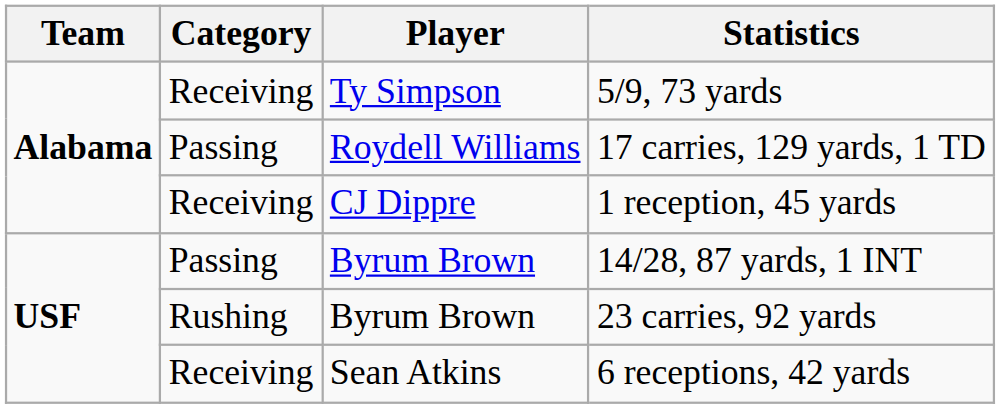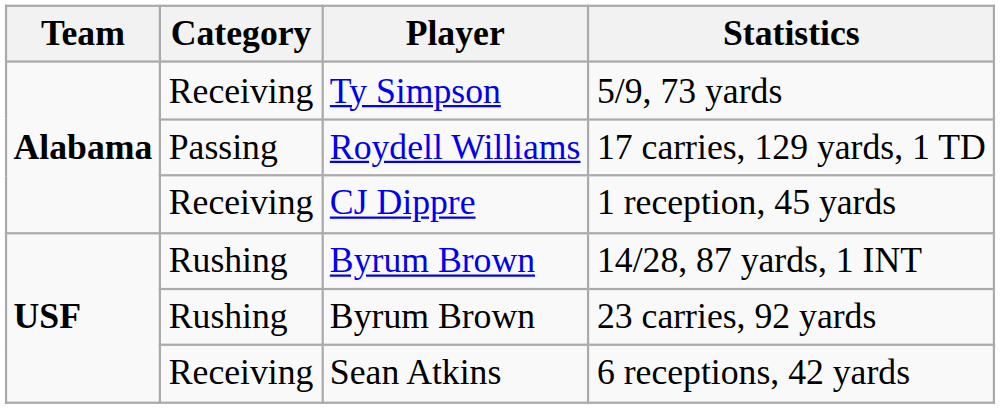(223, 259) Passing -> (228, 259) Rushing
